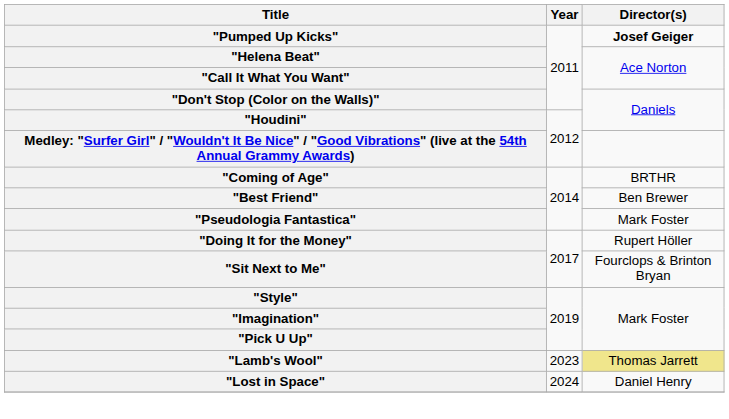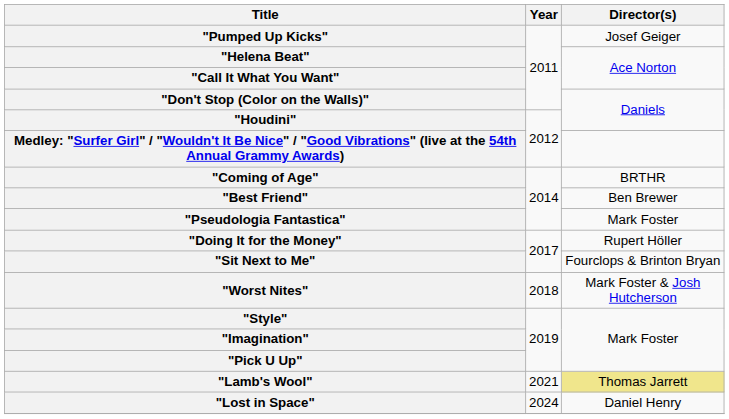(653, 36) bold -> (643, 36) normal
+ row: (265, 290)
(564, 360) 2023 -> (544, 381) 2021
